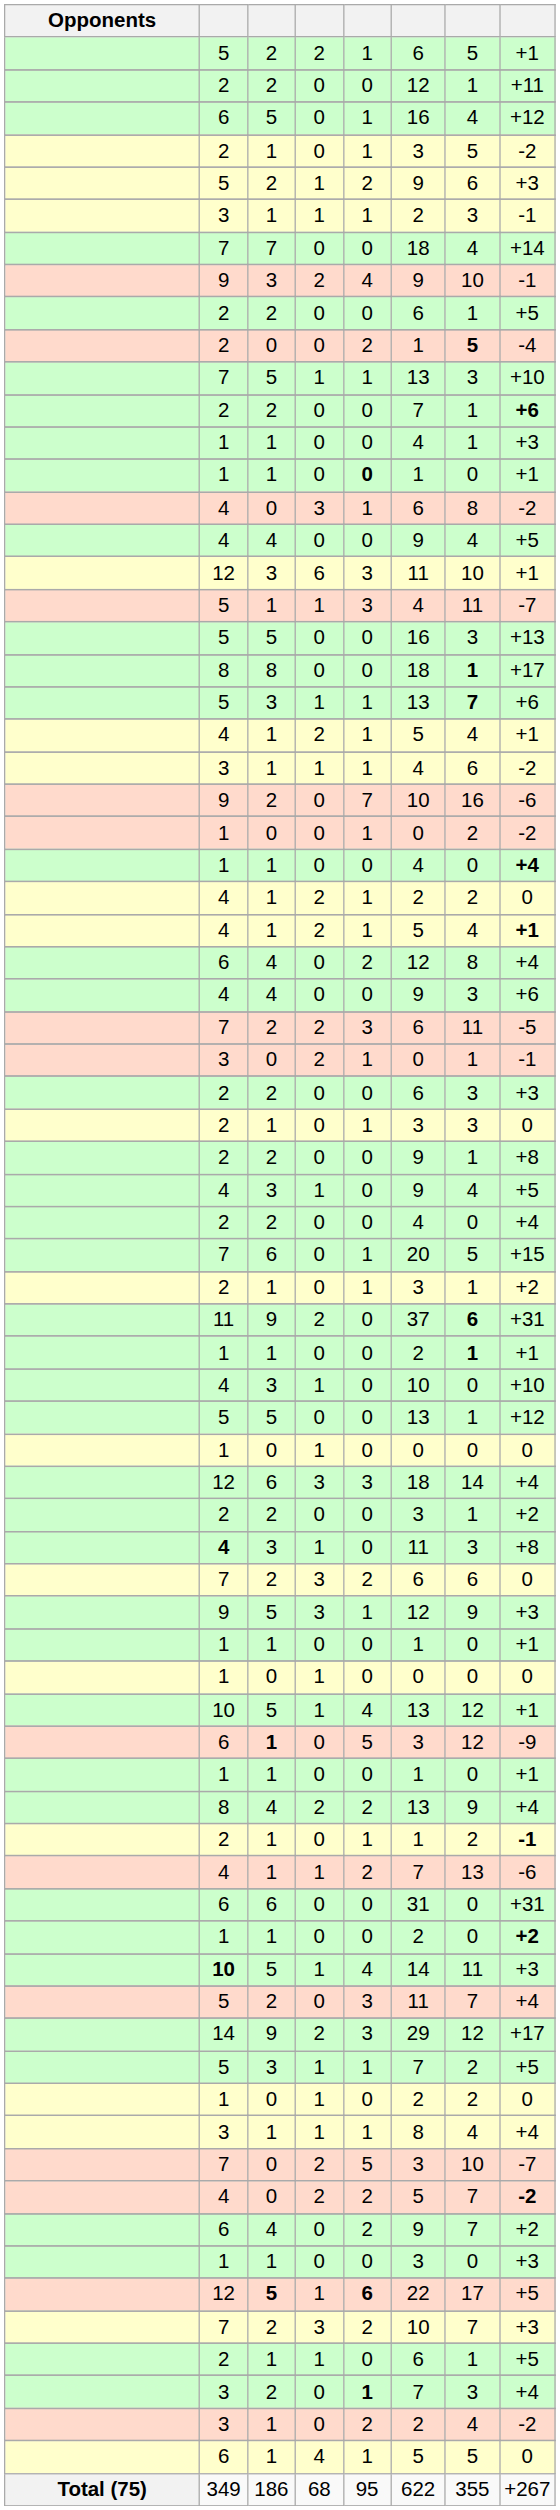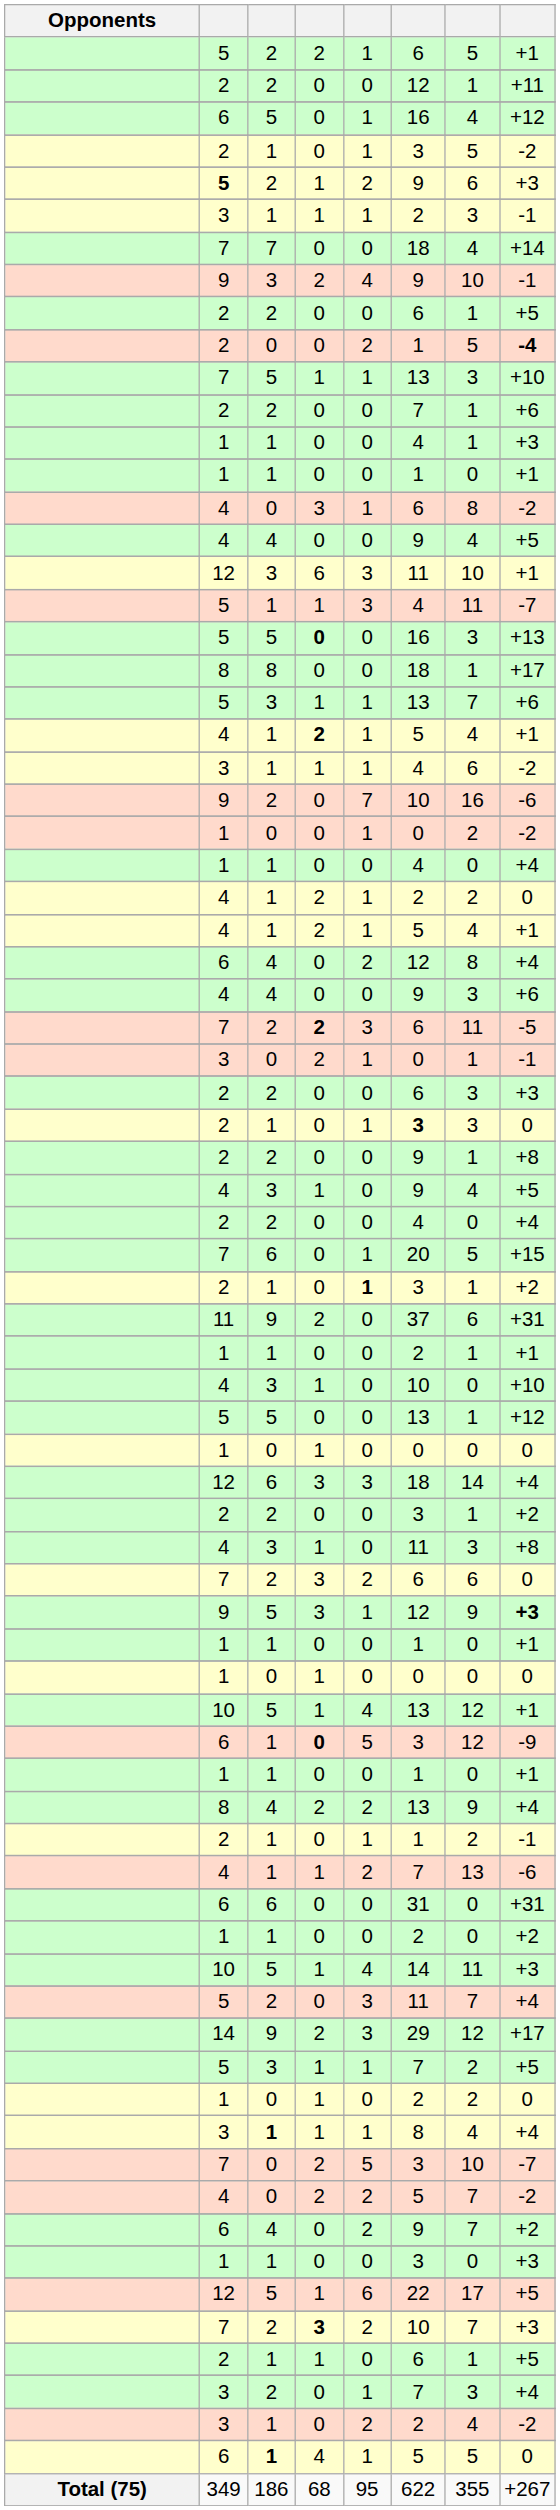(224, 183) normal -> (224, 183) bold
(472, 345) bold -> (472, 345) normal
(527, 345) normal -> (527, 345) bold
(527, 410) bold -> (527, 410) normal
(367, 475) bold -> (367, 475) normal
(319, 637) normal -> (319, 637) bold
(472, 670) bold -> (472, 670) normal
(472, 702) bold -> (472, 702) normal
(319, 735) normal -> (319, 735) bold
(527, 865) bold -> (527, 865) normal
(527, 930) bold -> (527, 930) normal
(319, 1027) normal -> (319, 1027) bold
(418, 1125) normal -> (418, 1125) bold
(367, 1287) normal -> (367, 1287) bold
(472, 1319) bold -> (472, 1319) normal
(472, 1352) bold -> (472, 1352) normal
(224, 1547) bold -> (224, 1547) normal
(527, 1612) normal -> (527, 1612) bold
(271, 1742) bold -> (271, 1742) normal
(319, 1742) normal -> (319, 1742) bold
(527, 1839) bold -> (527, 1839) normal
(527, 1937) bold -> (527, 1937) normal
(224, 1969) bold -> (224, 1969) normal
(271, 2131) normal -> (271, 2131) bold
(527, 2196) bold -> (527, 2196) normal
(271, 2294) bold -> (271, 2294) normal
(367, 2294) bold -> (367, 2294) normal
(319, 2326) normal -> (319, 2326) bold
(367, 2391) bold -> (367, 2391) normal
(271, 2456) normal -> (271, 2456) bold
